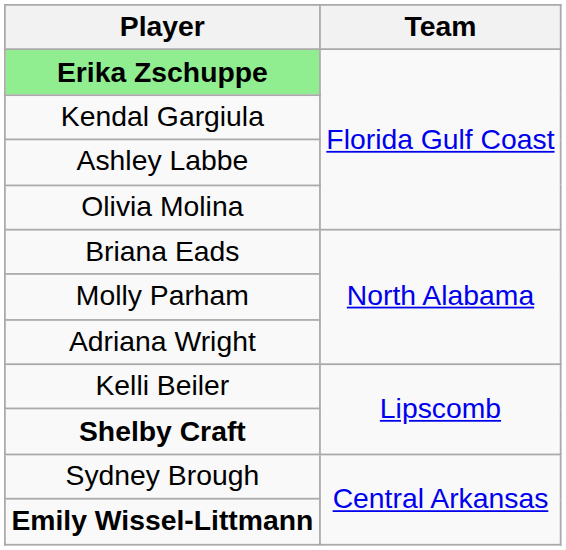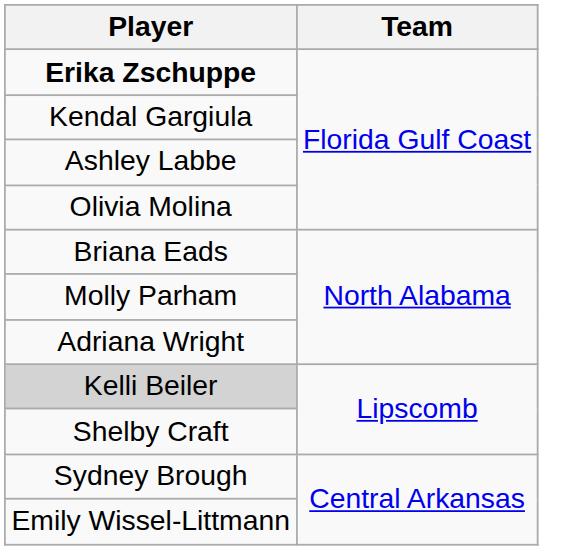(162, 71) lightgreen background -> (151, 71) no background
(162, 386) no background -> (151, 386) lightgrey background
(162, 431) bold -> (151, 431) normal
(162, 521) bold -> (151, 521) normal
